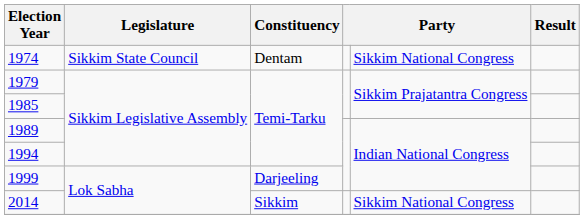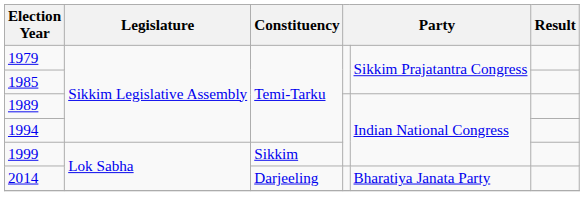- row: (23, 57)
(286, 178) Darjeeling -> (276, 154) Sikkim
(276, 202) Sikkim -> (286, 178) Darjeeling
(434, 202) Sikkim National Congress -> (422, 178) Bharatiya Janata Party
